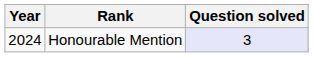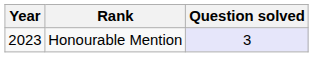(25, 39) 2024 -> (25, 39) 2023
